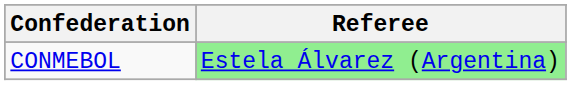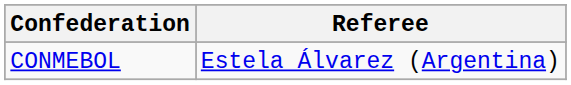(380, 61) lightgreen background -> (380, 61) no background
